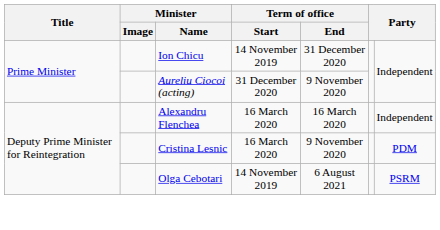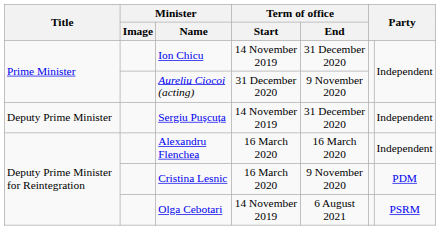+ row: (192, 117)
